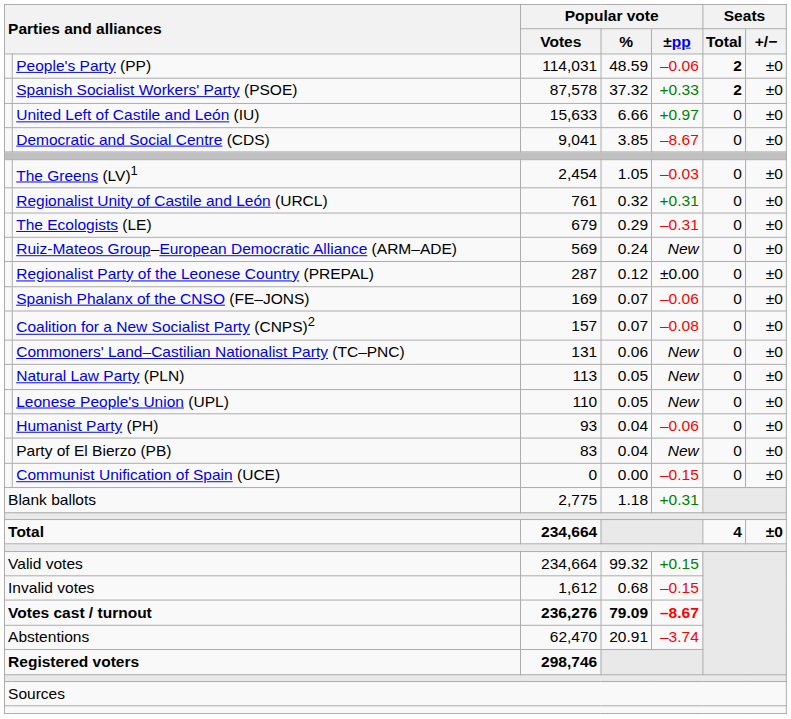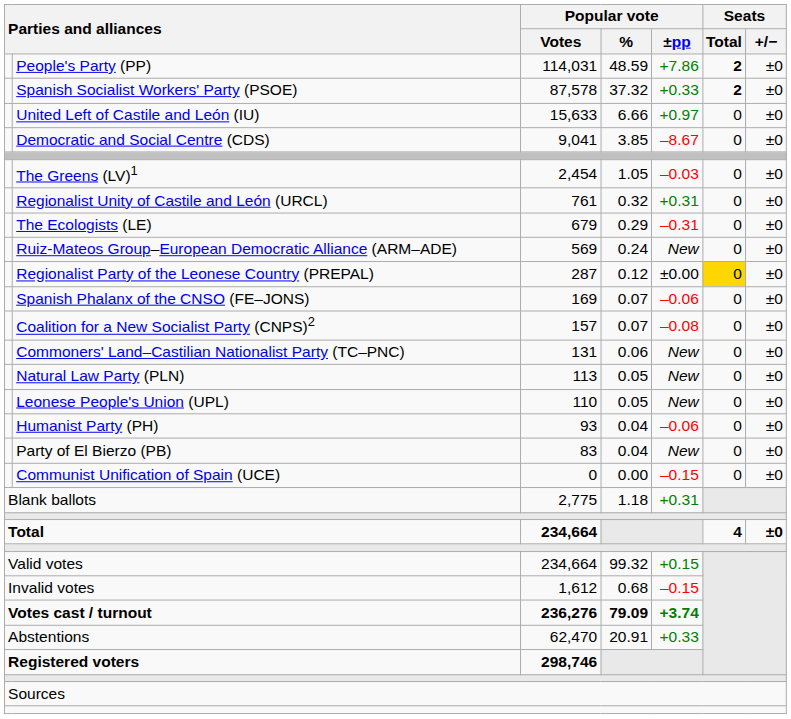(679, 66) –0.06 -> (679, 66) +7.86
(738, 274) no background -> (738, 274) gold background
(679, 612) –8.67 -> (679, 612) +3.74
(679, 637) –3.74 -> (679, 637) +0.33
